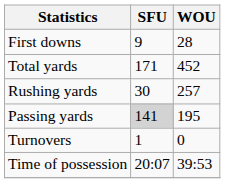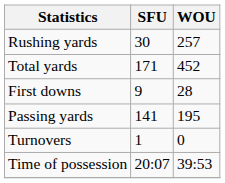rows swapped: (44, 41) <-> (53, 91)
(146, 115) lightgrey background -> (146, 115) no background
